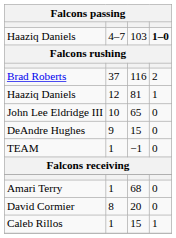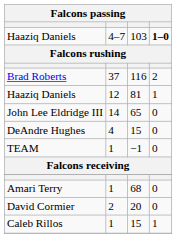(114, 112) 10 -> (114, 112) 14
(111, 130) 9 -> (111, 130) 4
(111, 206) 8 -> (111, 206) 2
